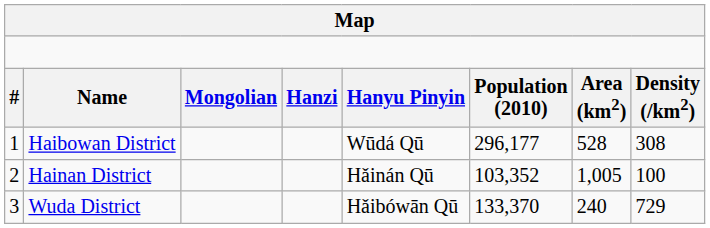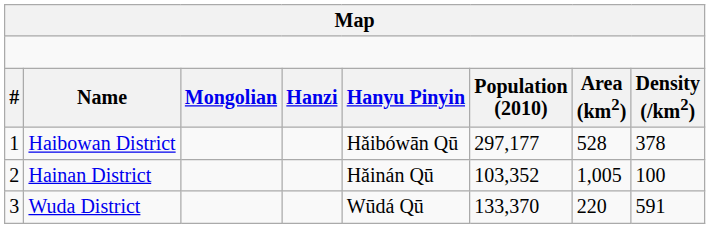(385, 143) Wūdá Qū -> (402, 143) Hǎibówān Qū
(507, 143) 296,177 -> (507, 143) 297,177
(651, 143) 308 -> (651, 143) 378
(402, 206) Hǎibówān Qū -> (385, 206) Wūdá Qū
(592, 206) 240 -> (592, 206) 220
(651, 206) 729 -> (651, 206) 591
